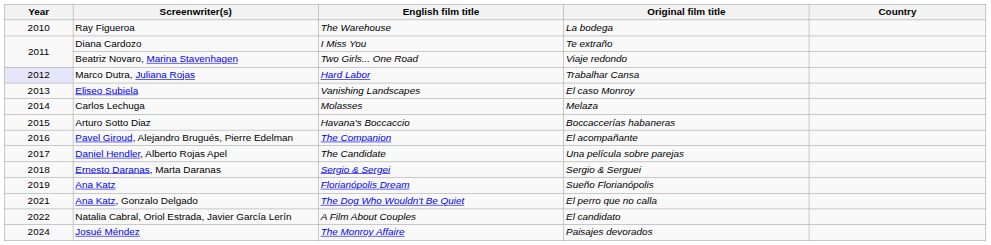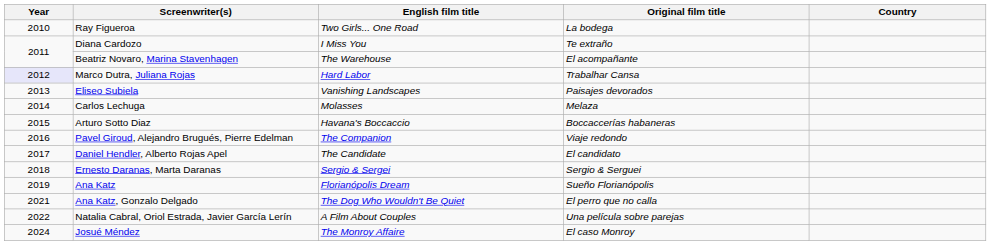(356, 28) The Warehouse -> (369, 28) Two Girls... One Road
(369, 59) Two Girls... One Road -> (356, 59) The Warehouse
(597, 59) Viaje redondo -> (602, 59) El acompañante
(600, 91) El caso Monroy -> (609, 91) Paisajes devorados
(602, 138) El acompañante -> (597, 138) Viaje redondo
(625, 153) Una película sobre parejas -> (593, 153) El candidato
(593, 216) El candidato -> (625, 216) Una película sobre parejas
(609, 232) Paisajes devorados -> (600, 232) El caso Monroy
